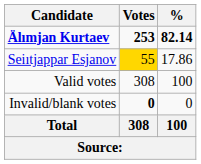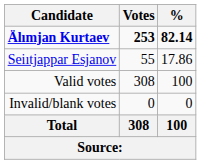(148, 59) gold background -> (148, 59) no background
(151, 103) bold -> (151, 103) normal
